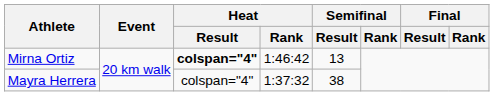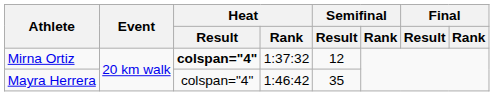(286, 59) 1:46:42 -> (286, 59) 1:37:32
(337, 59) 13 -> (337, 59) 12
(286, 81) 1:37:32 -> (286, 81) 1:46:42
(337, 81) 38 -> (337, 81) 35
